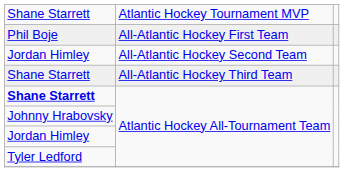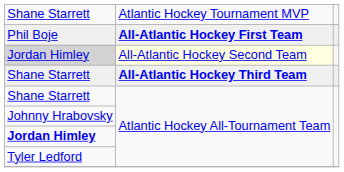(203, 34) normal -> (211, 34) bold
(48, 55) no background -> (48, 55) lightgrey background
(213, 55) no background -> (213, 55) lightyellow background
(205, 75) normal -> (213, 75) bold
(51, 95) bold -> (49, 95) normal
(48, 136) normal -> (51, 136) bold
